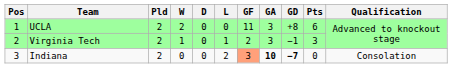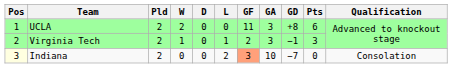(16, 56) no background -> (16, 56) lightyellow background
(270, 56) bold -> (270, 56) normal
(293, 56) bold -> (293, 56) normal
